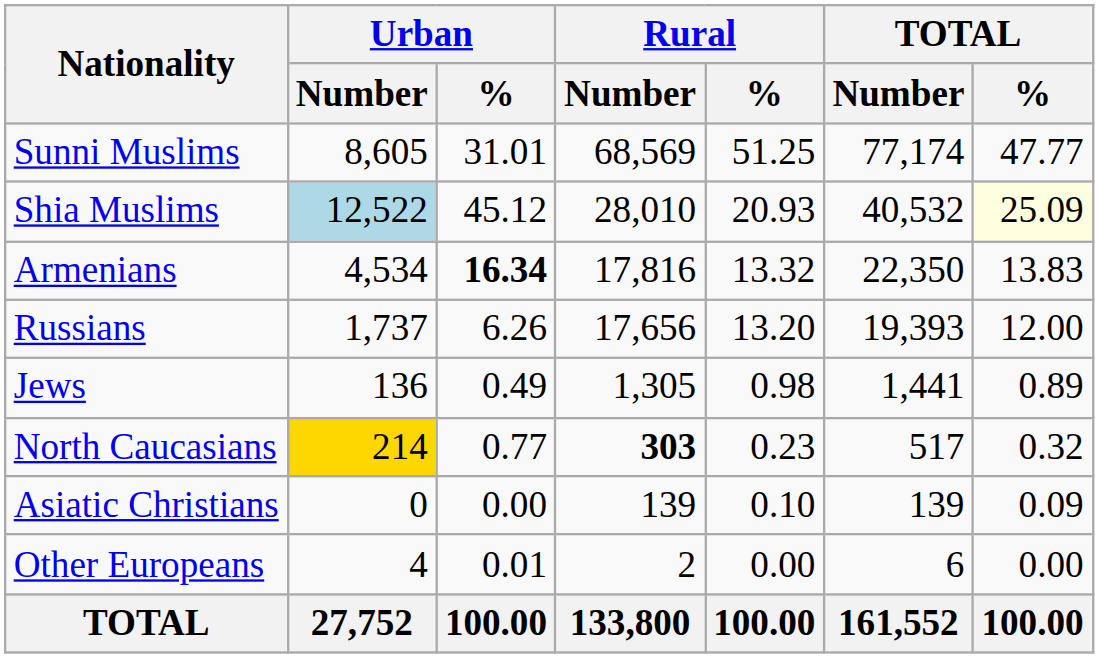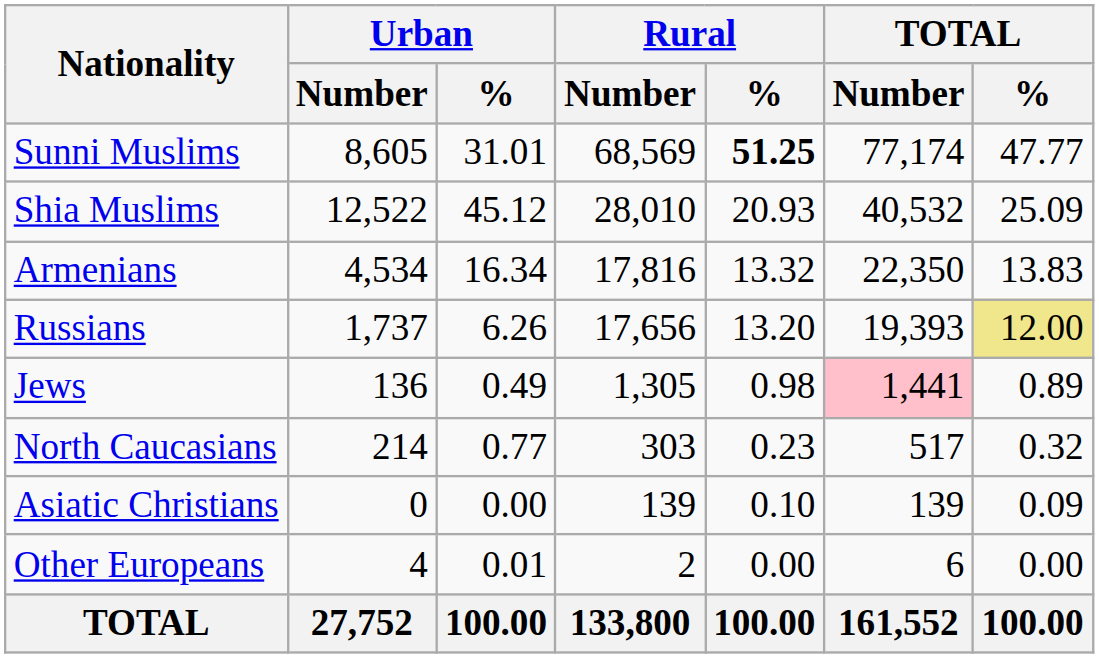(774, 151) normal -> (774, 151) bold
(377, 210) lightblue background -> (377, 210) no background
(1042, 210) lightyellow background -> (1042, 210) no background
(505, 269) bold -> (505, 269) normal
(1042, 328) no background -> (1042, 328) khaki background
(923, 387) no background -> (923, 387) pink background
(400, 446) gold background -> (400, 446) no background
(668, 446) bold -> (668, 446) normal
